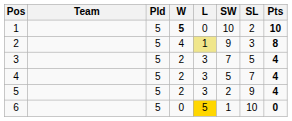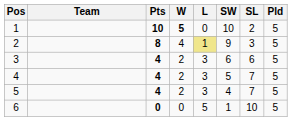columns swapped: (158, 12) <-> (275, 12)
(228, 60) 7 -> (228, 60) 6
(252, 60) 5 -> (252, 60) 6
(228, 92) 2 -> (228, 92) 4
(252, 92) 9 -> (252, 92) 7
(205, 108) gold background -> (205, 108) no background
